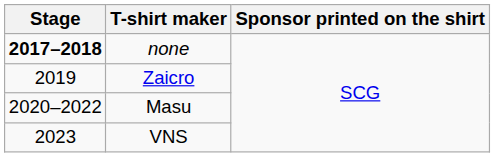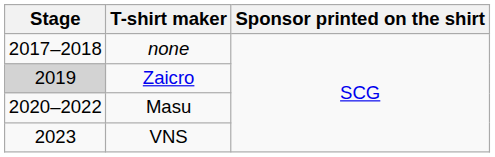(55, 48) bold -> (55, 48) normal
(55, 78) no background -> (55, 78) lightgrey background
